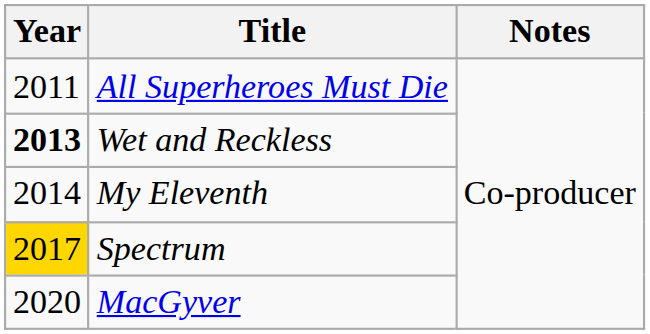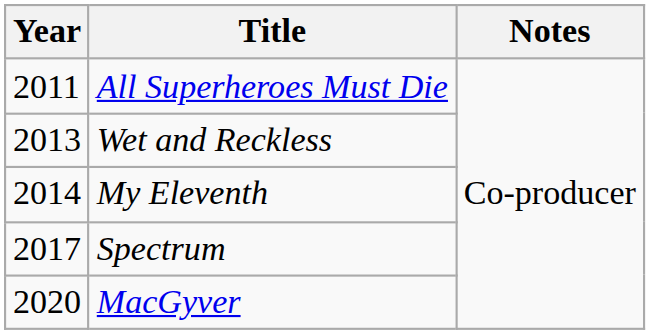(47, 139) bold -> (47, 139) normal
(47, 247) gold background -> (47, 247) no background
